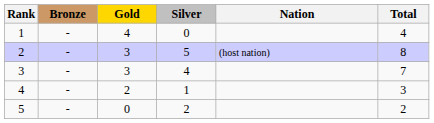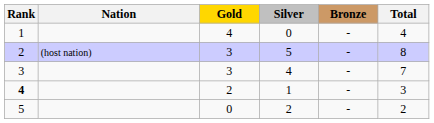columns swapped: (297, 14) <-> (68, 14)
(21, 90) normal -> (21, 90) bold
